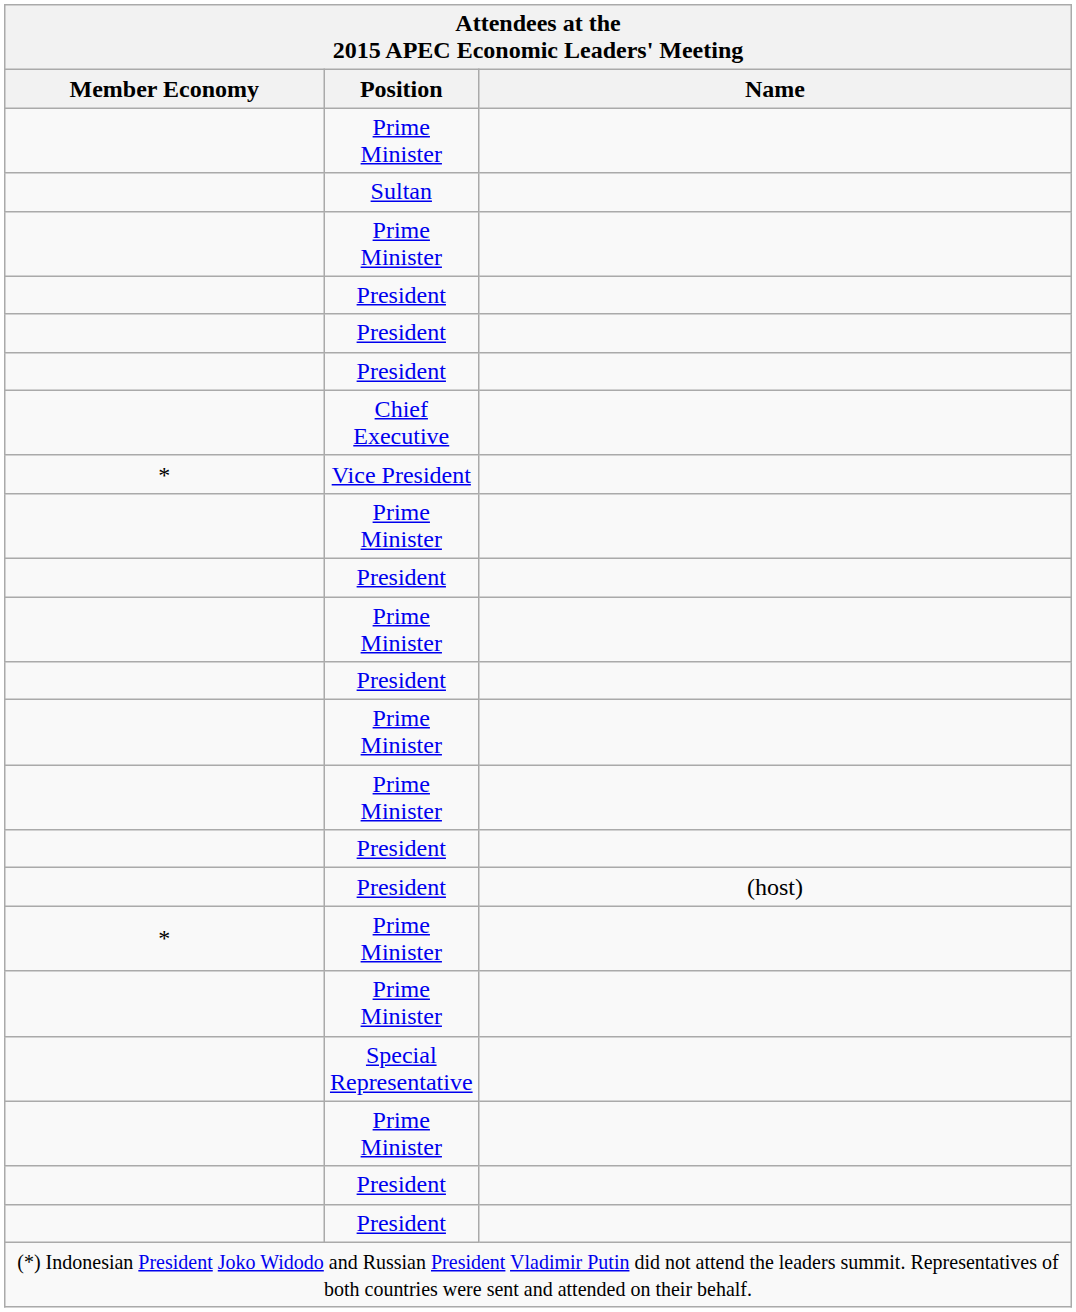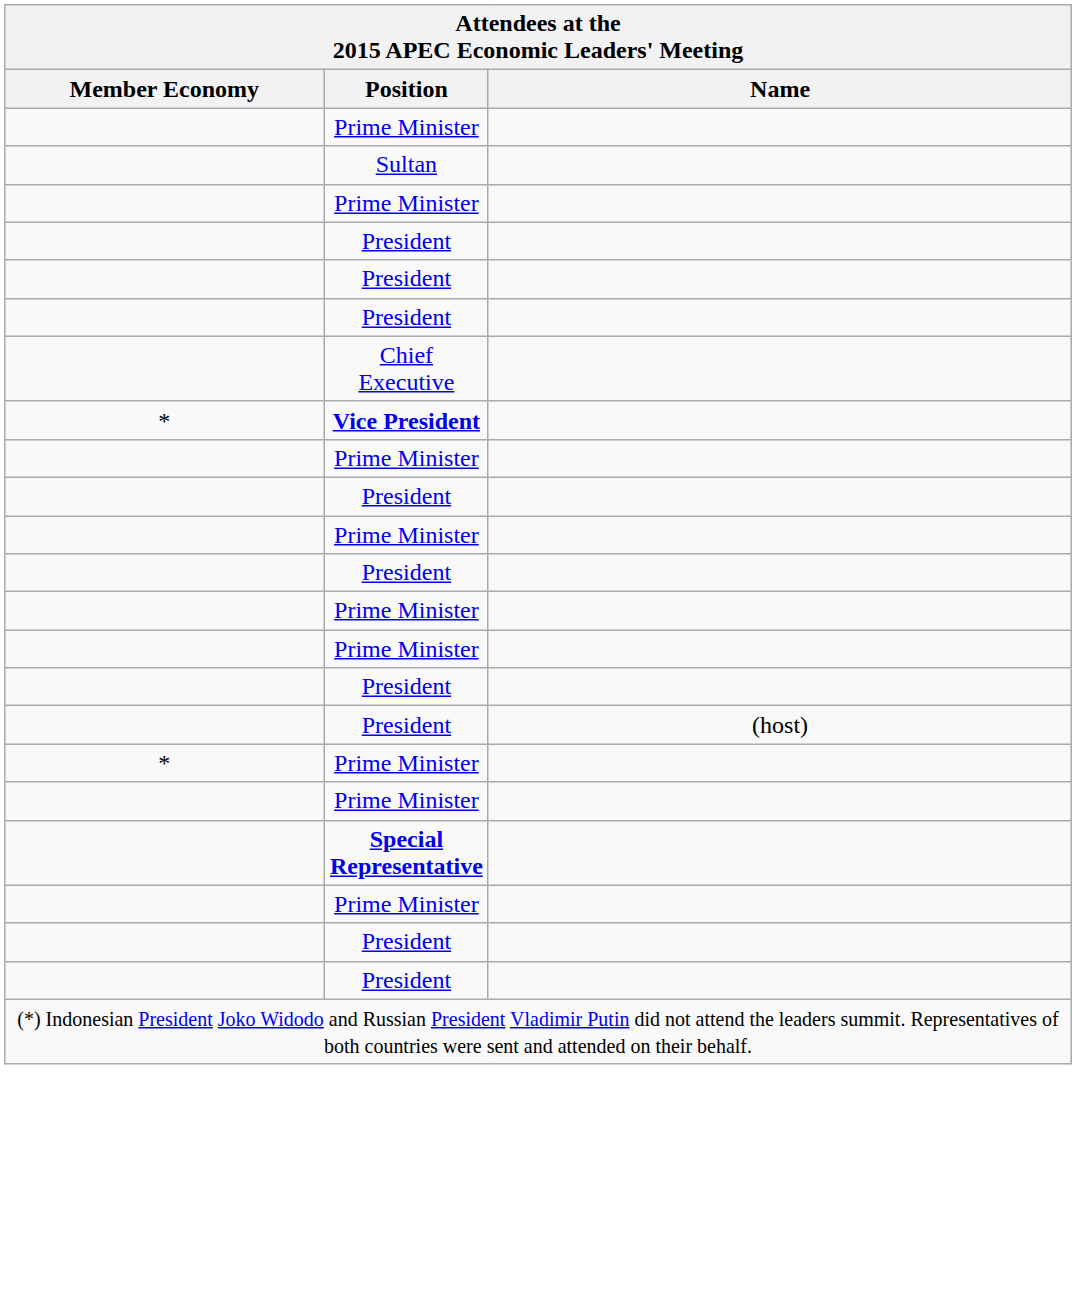(401, 474) normal -> (406, 420) bold
(401, 1068) normal -> (406, 852) bold
